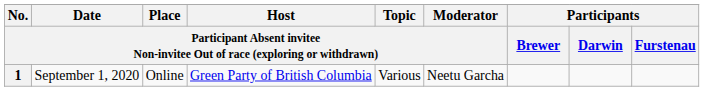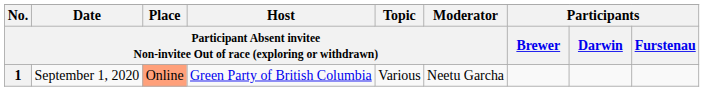(165, 75) no background -> (165, 75) lightsalmon background
